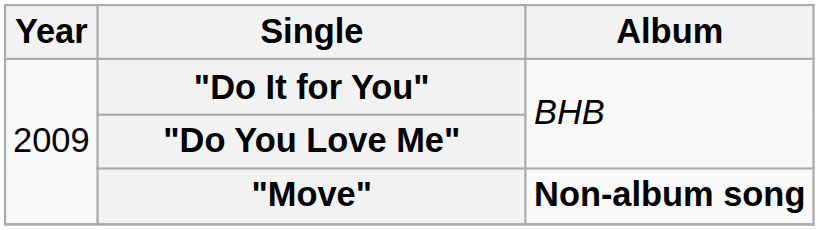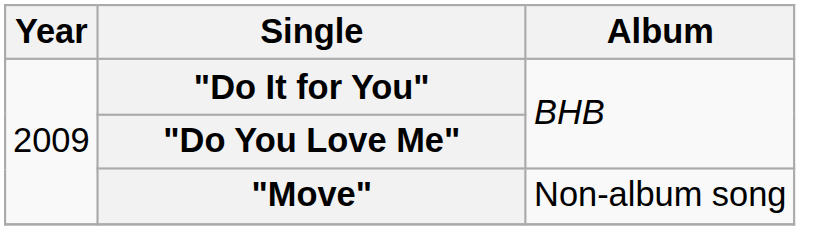(670, 195) bold -> (660, 195) normal
